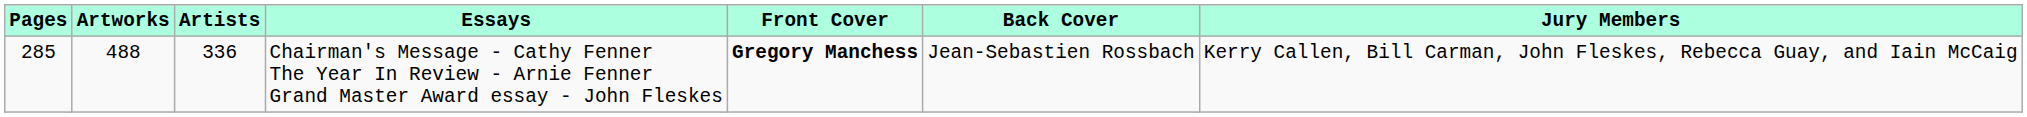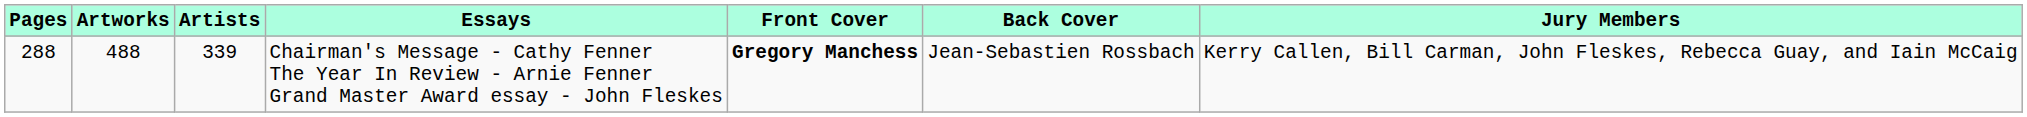(38, 52) 285 -> (38, 52) 288
(220, 52) 336 -> (220, 52) 339
